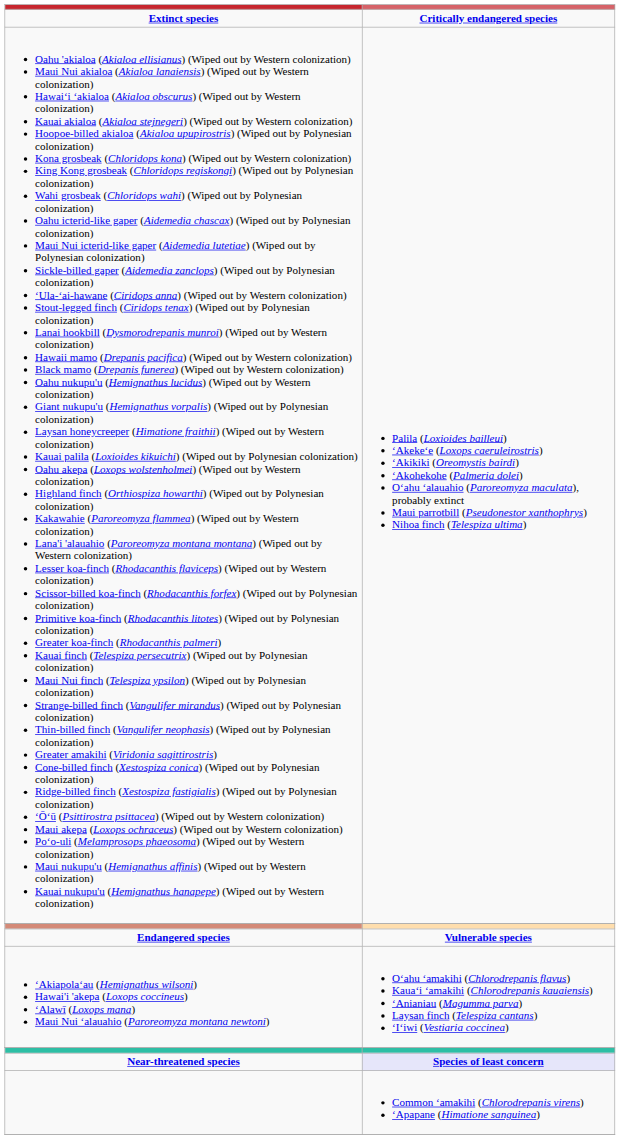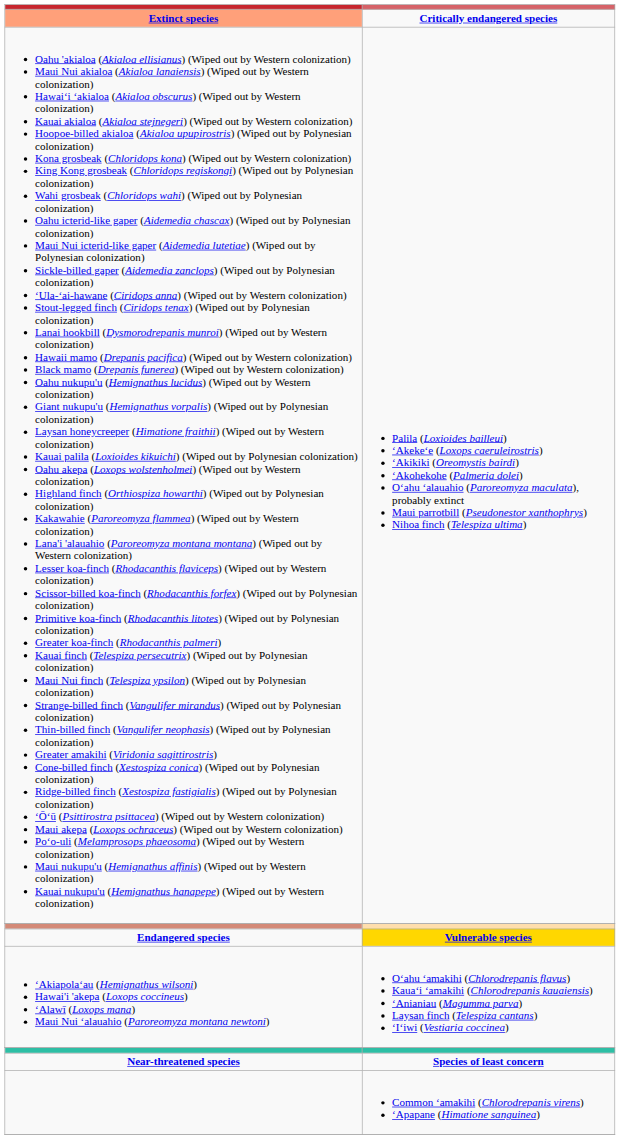(183, 18) no background -> (183, 18) lightsalmon background
(488, 937) no background -> (488, 937) gold background
(488, 1061) lavender background -> (488, 1061) no background
